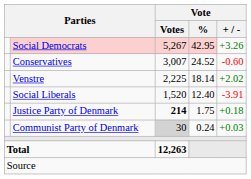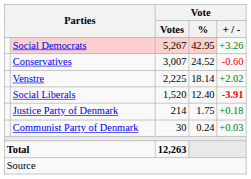(233, 95) normal -> (233, 95) bold
(179, 111) bold -> (179, 111) normal
(181, 128) lightgrey background -> (181, 128) no background
